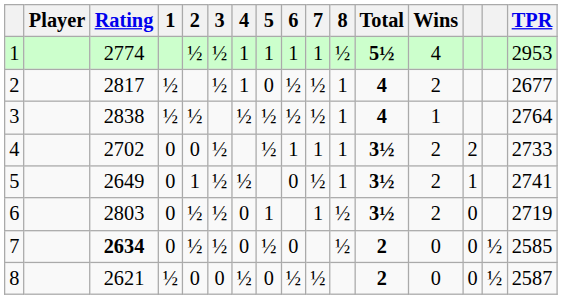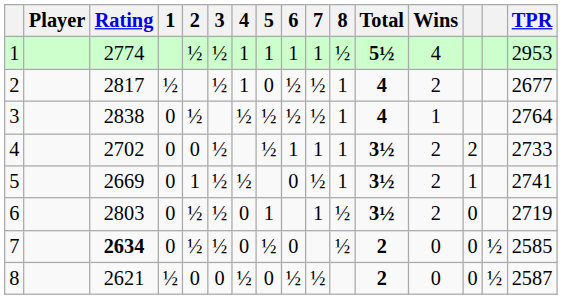(170, 117) ½ -> (170, 117) 0
(124, 181) 2649 -> (124, 181) 2669
